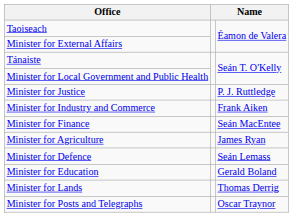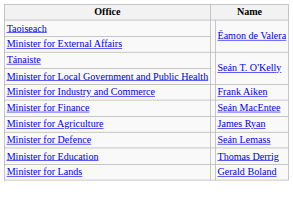- row: (46, 92)
(247, 172) Gerald Boland -> (248, 156) Thomas Derrig
(248, 188) Thomas Derrig -> (247, 172) Gerald Boland
- row: (75, 204)
